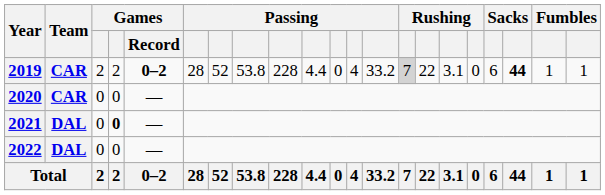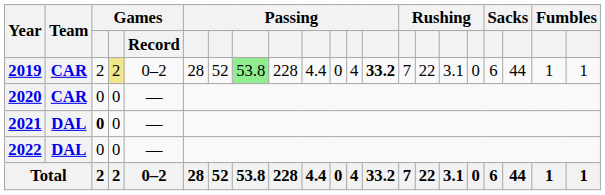(116, 70) no background -> (116, 70) khaki background
(154, 70) bold -> (154, 70) normal
(251, 70) no background -> (251, 70) lightgreen background
(381, 70) normal -> (381, 70) bold
(407, 70) lightgrey background -> (407, 70) no background
(518, 70) bold -> (518, 70) normal
(100, 123) normal -> (100, 123) bold
(116, 123) bold -> (116, 123) normal
